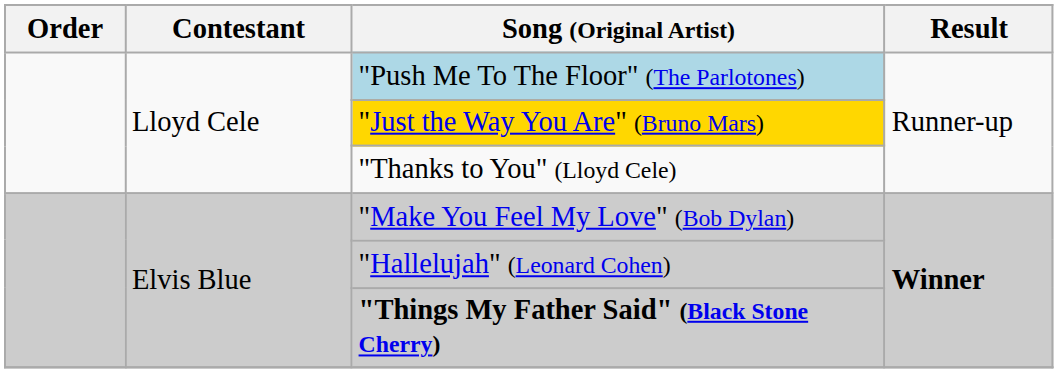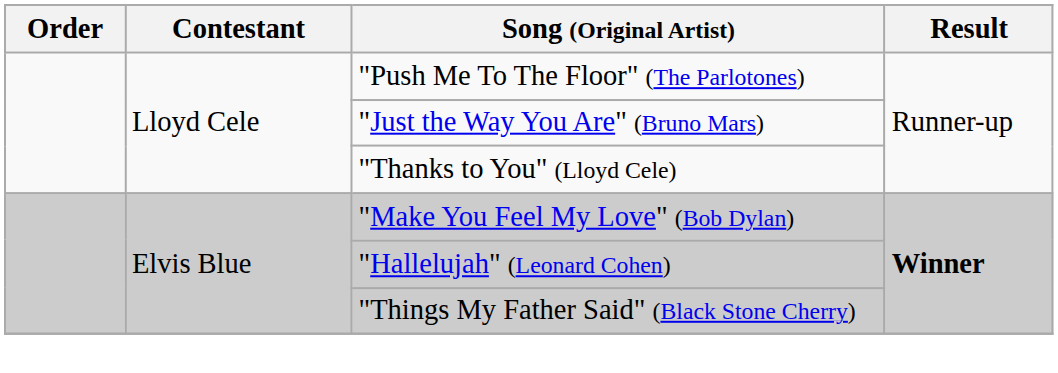(582, 75) lightblue background -> (582, 75) no background
(561, 122) gold background -> (561, 122) no background
(583, 327) bold -> (607, 310) normal
